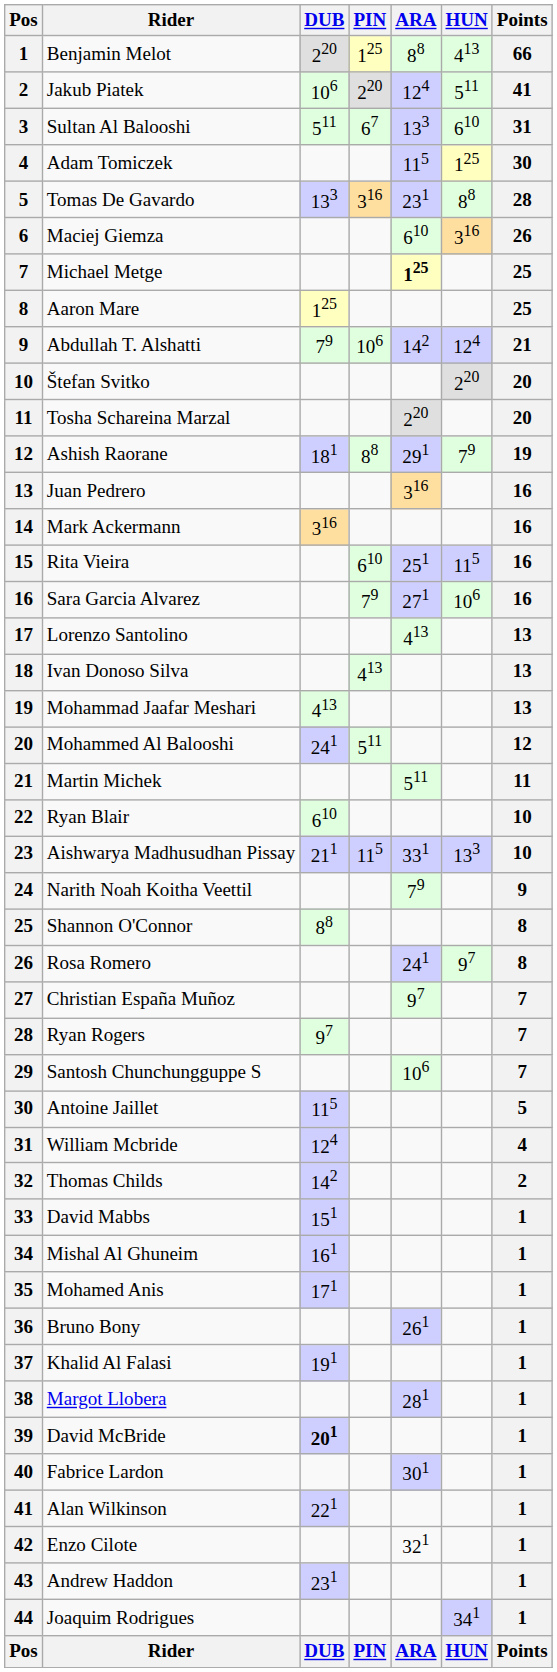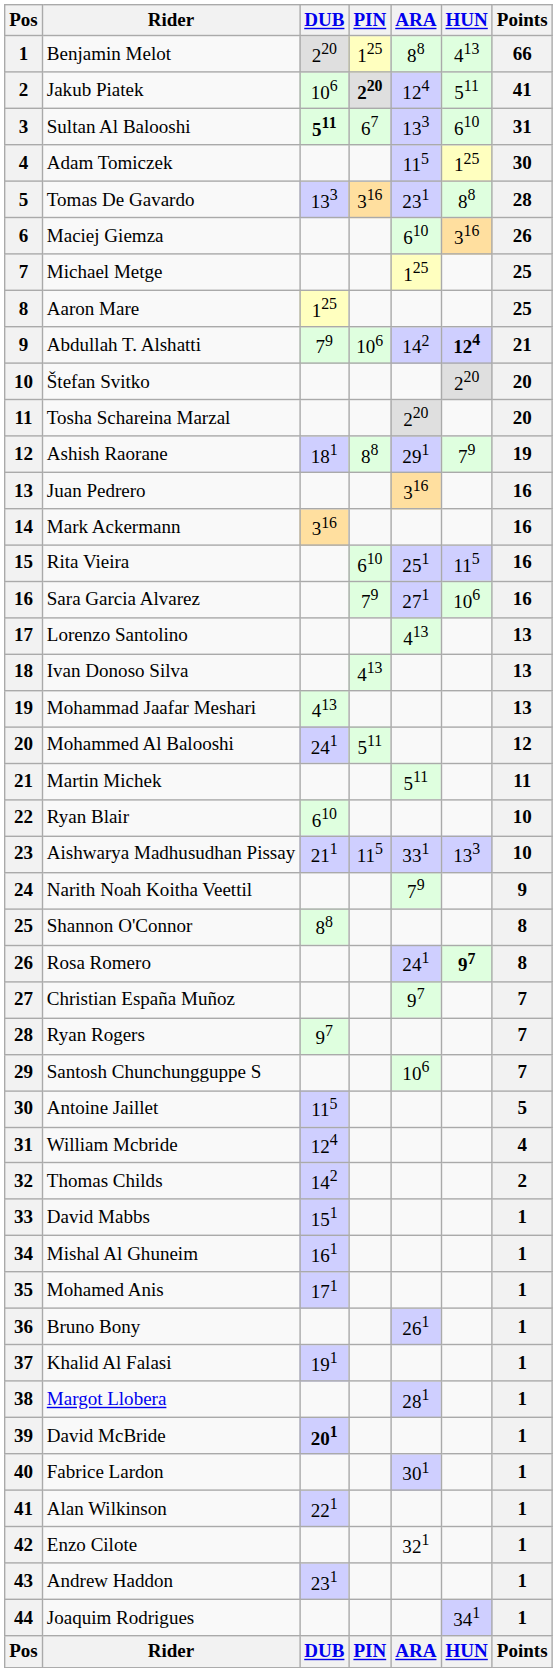(370, 90) normal -> (370, 90) bold
(324, 126) normal -> (324, 126) bold
(416, 271) bold -> (416, 271) normal
(467, 344) normal -> (467, 344) bold
(467, 962) normal -> (467, 962) bold
